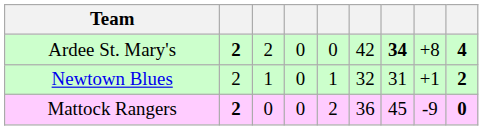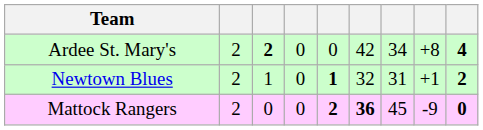(236, 49) bold -> (236, 49) normal
(268, 49) normal -> (268, 49) bold
(397, 49) bold -> (397, 49) normal
(333, 79) normal -> (333, 79) bold
(236, 109) bold -> (236, 109) normal
(333, 109) normal -> (333, 109) bold
(365, 109) normal -> (365, 109) bold
